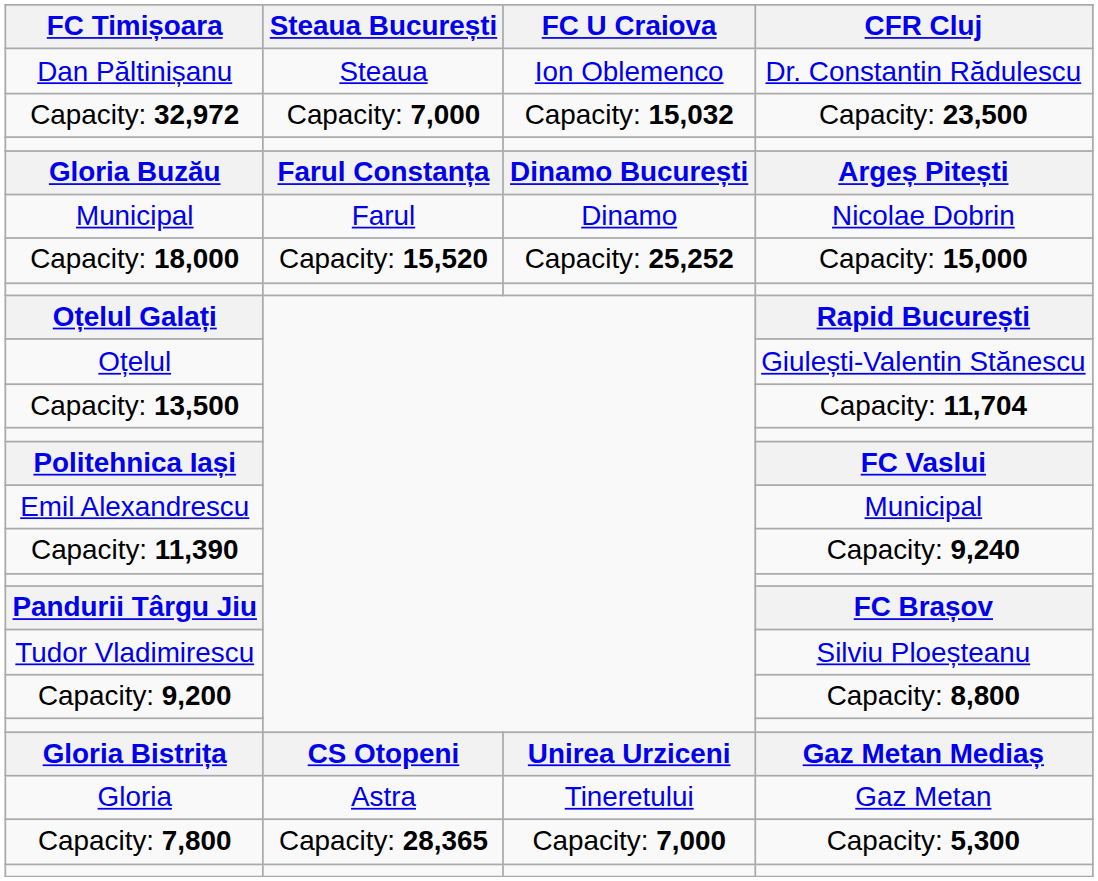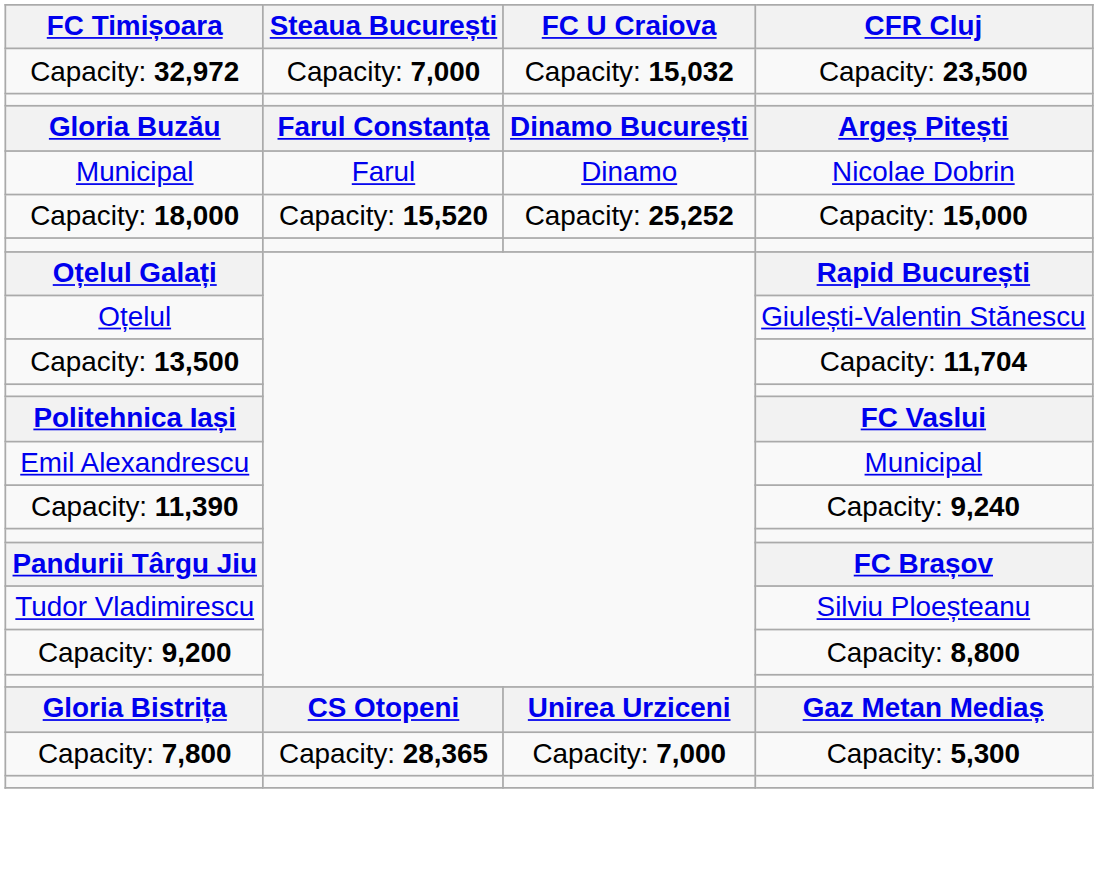- row: (135, 70)
- row: (135, 797)
